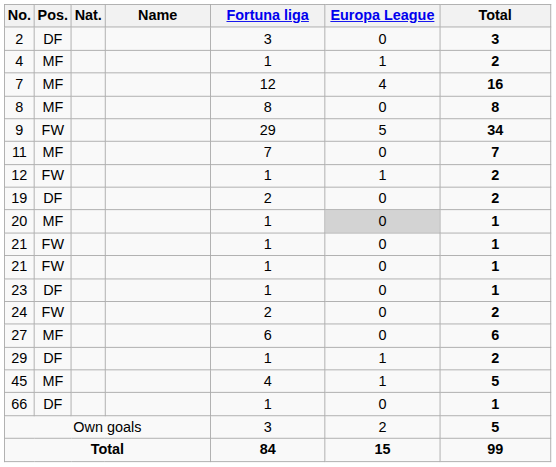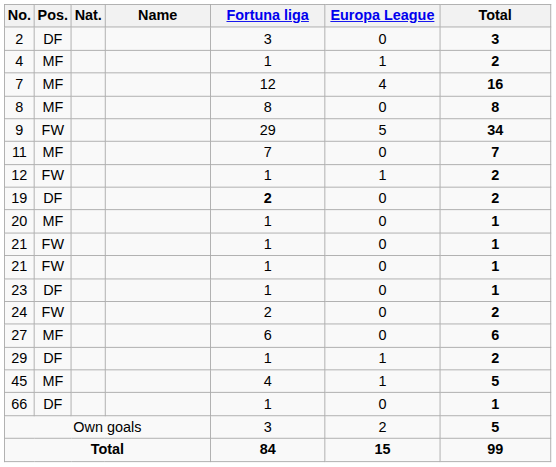(268, 198) normal -> (268, 198) bold
(382, 221) lightgrey background -> (382, 221) no background
